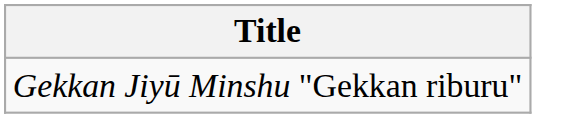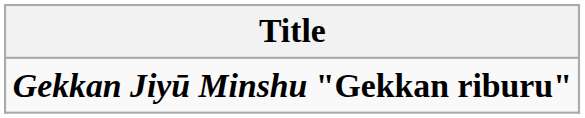(268, 84) normal -> (292, 84) bold
